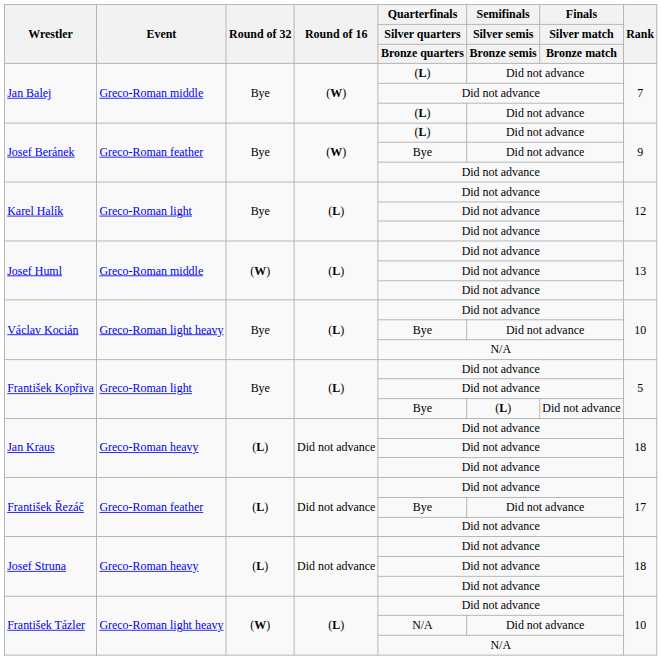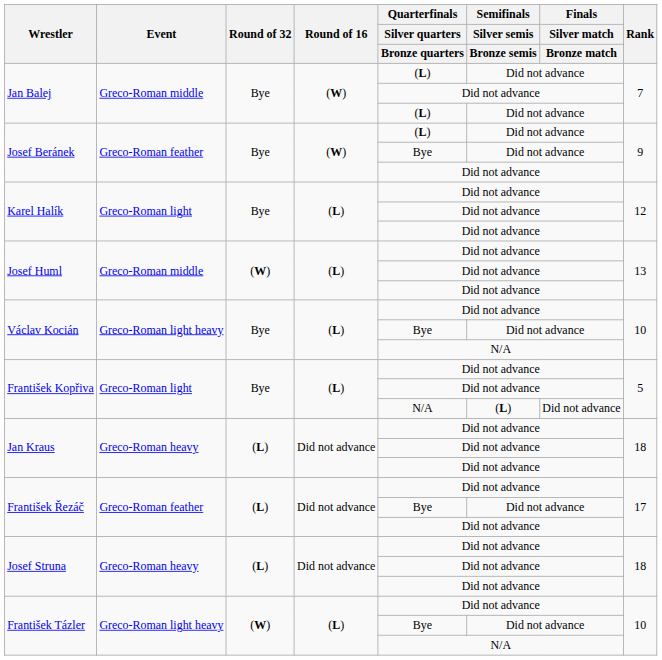(422, 408) Bye -> (422, 408) N/A
(422, 625) N/A -> (422, 625) Bye
